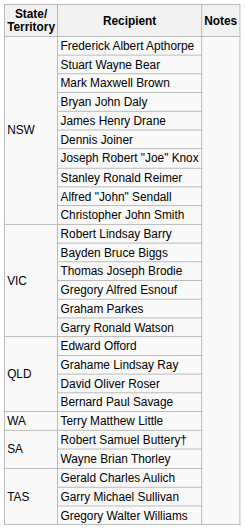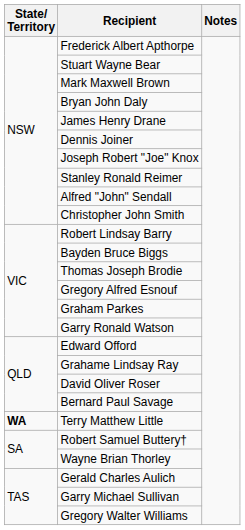(16, 421) normal -> (17, 421) bold
